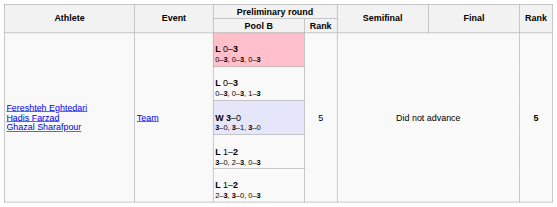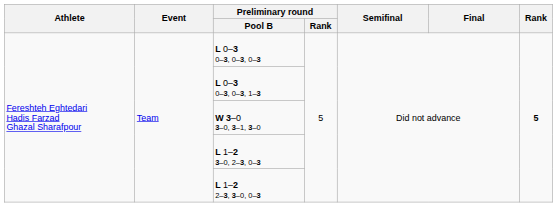(238, 55) pink background -> (238, 55) no background
(238, 123) lavender background -> (238, 123) no background
